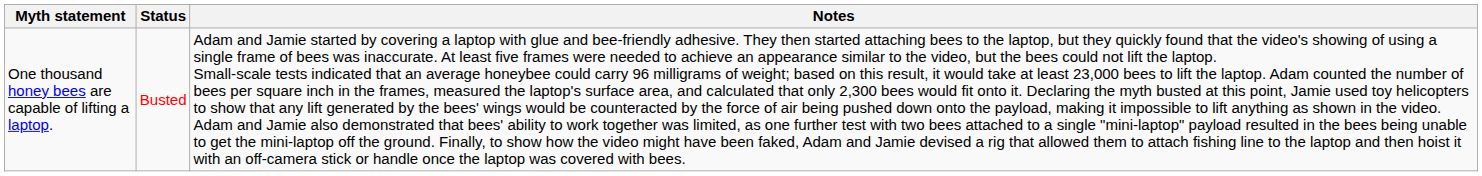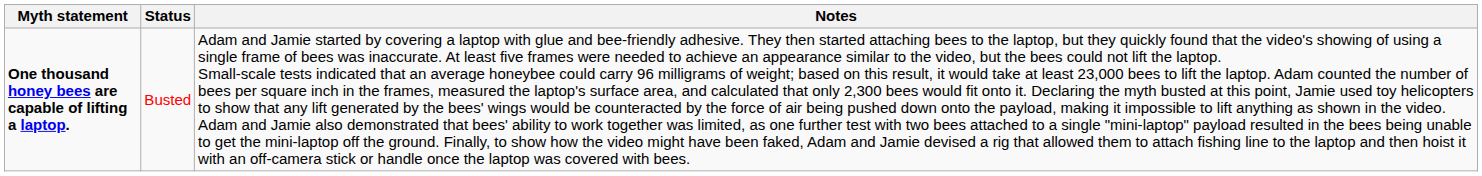(69, 99) normal -> (68, 99) bold
